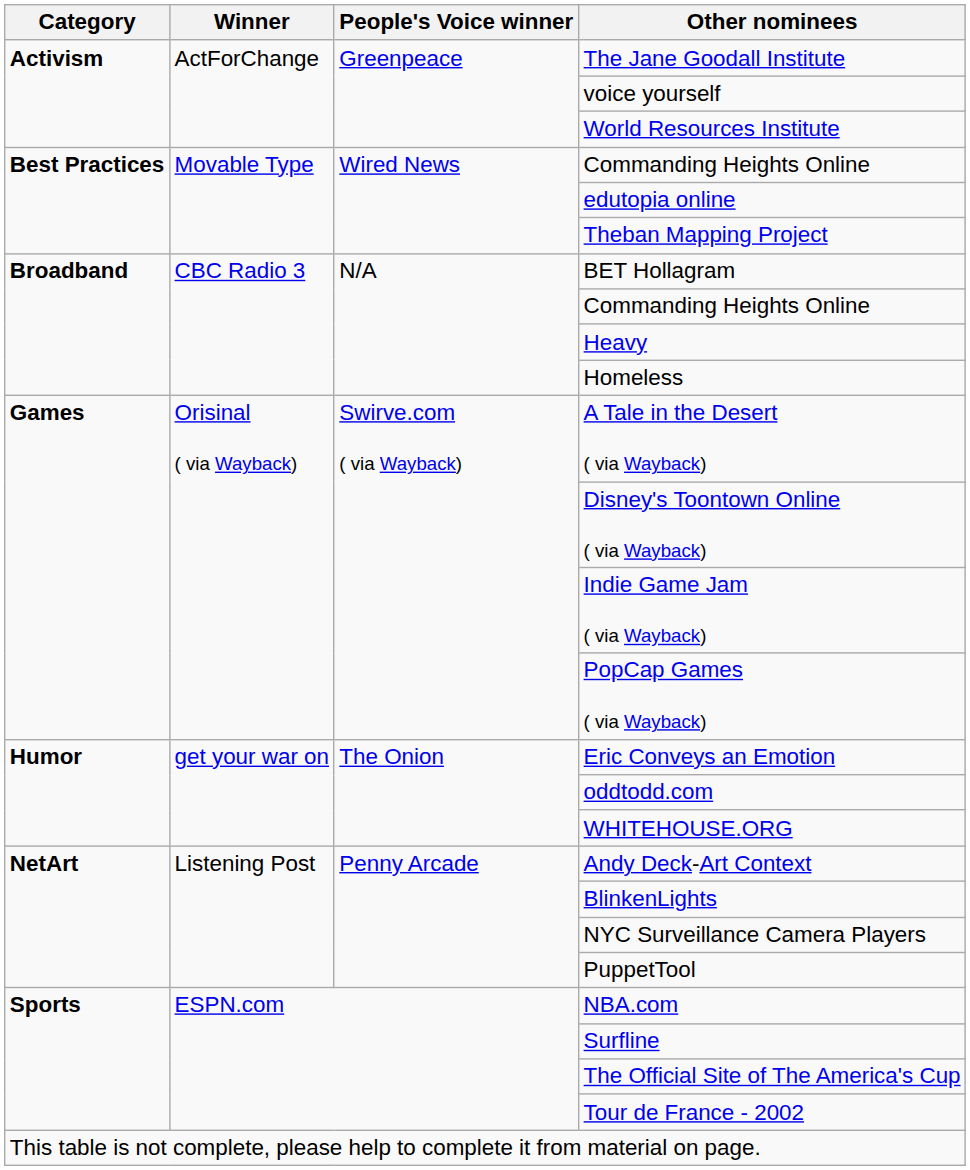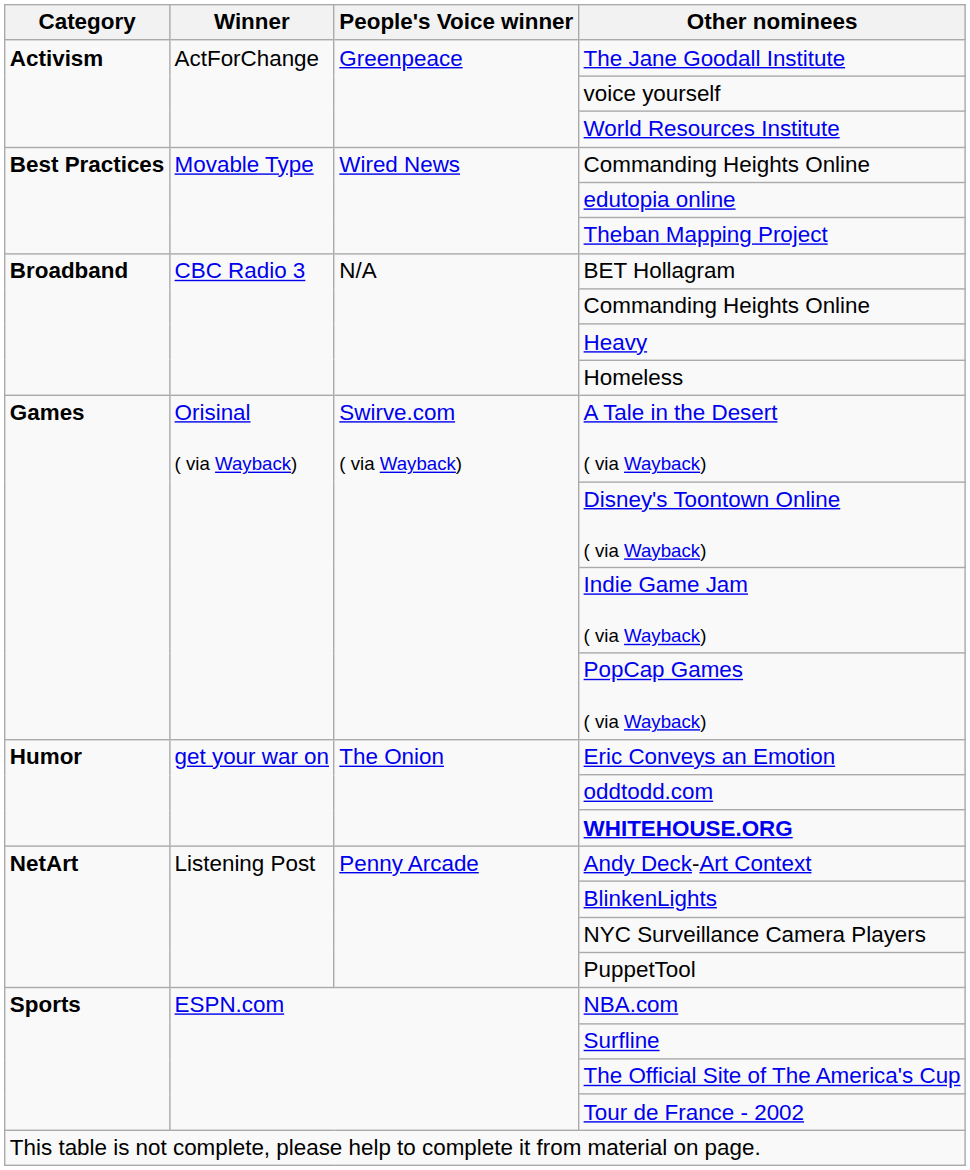(688, 827) normal -> (688, 827) bold
